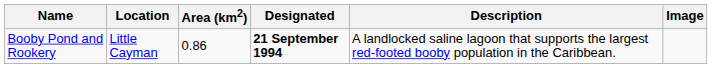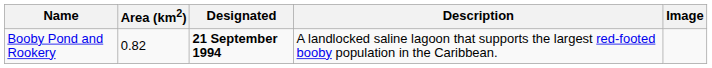- column: (143, 16)
(194, 46) 0.86 -> (133, 46) 0.82
